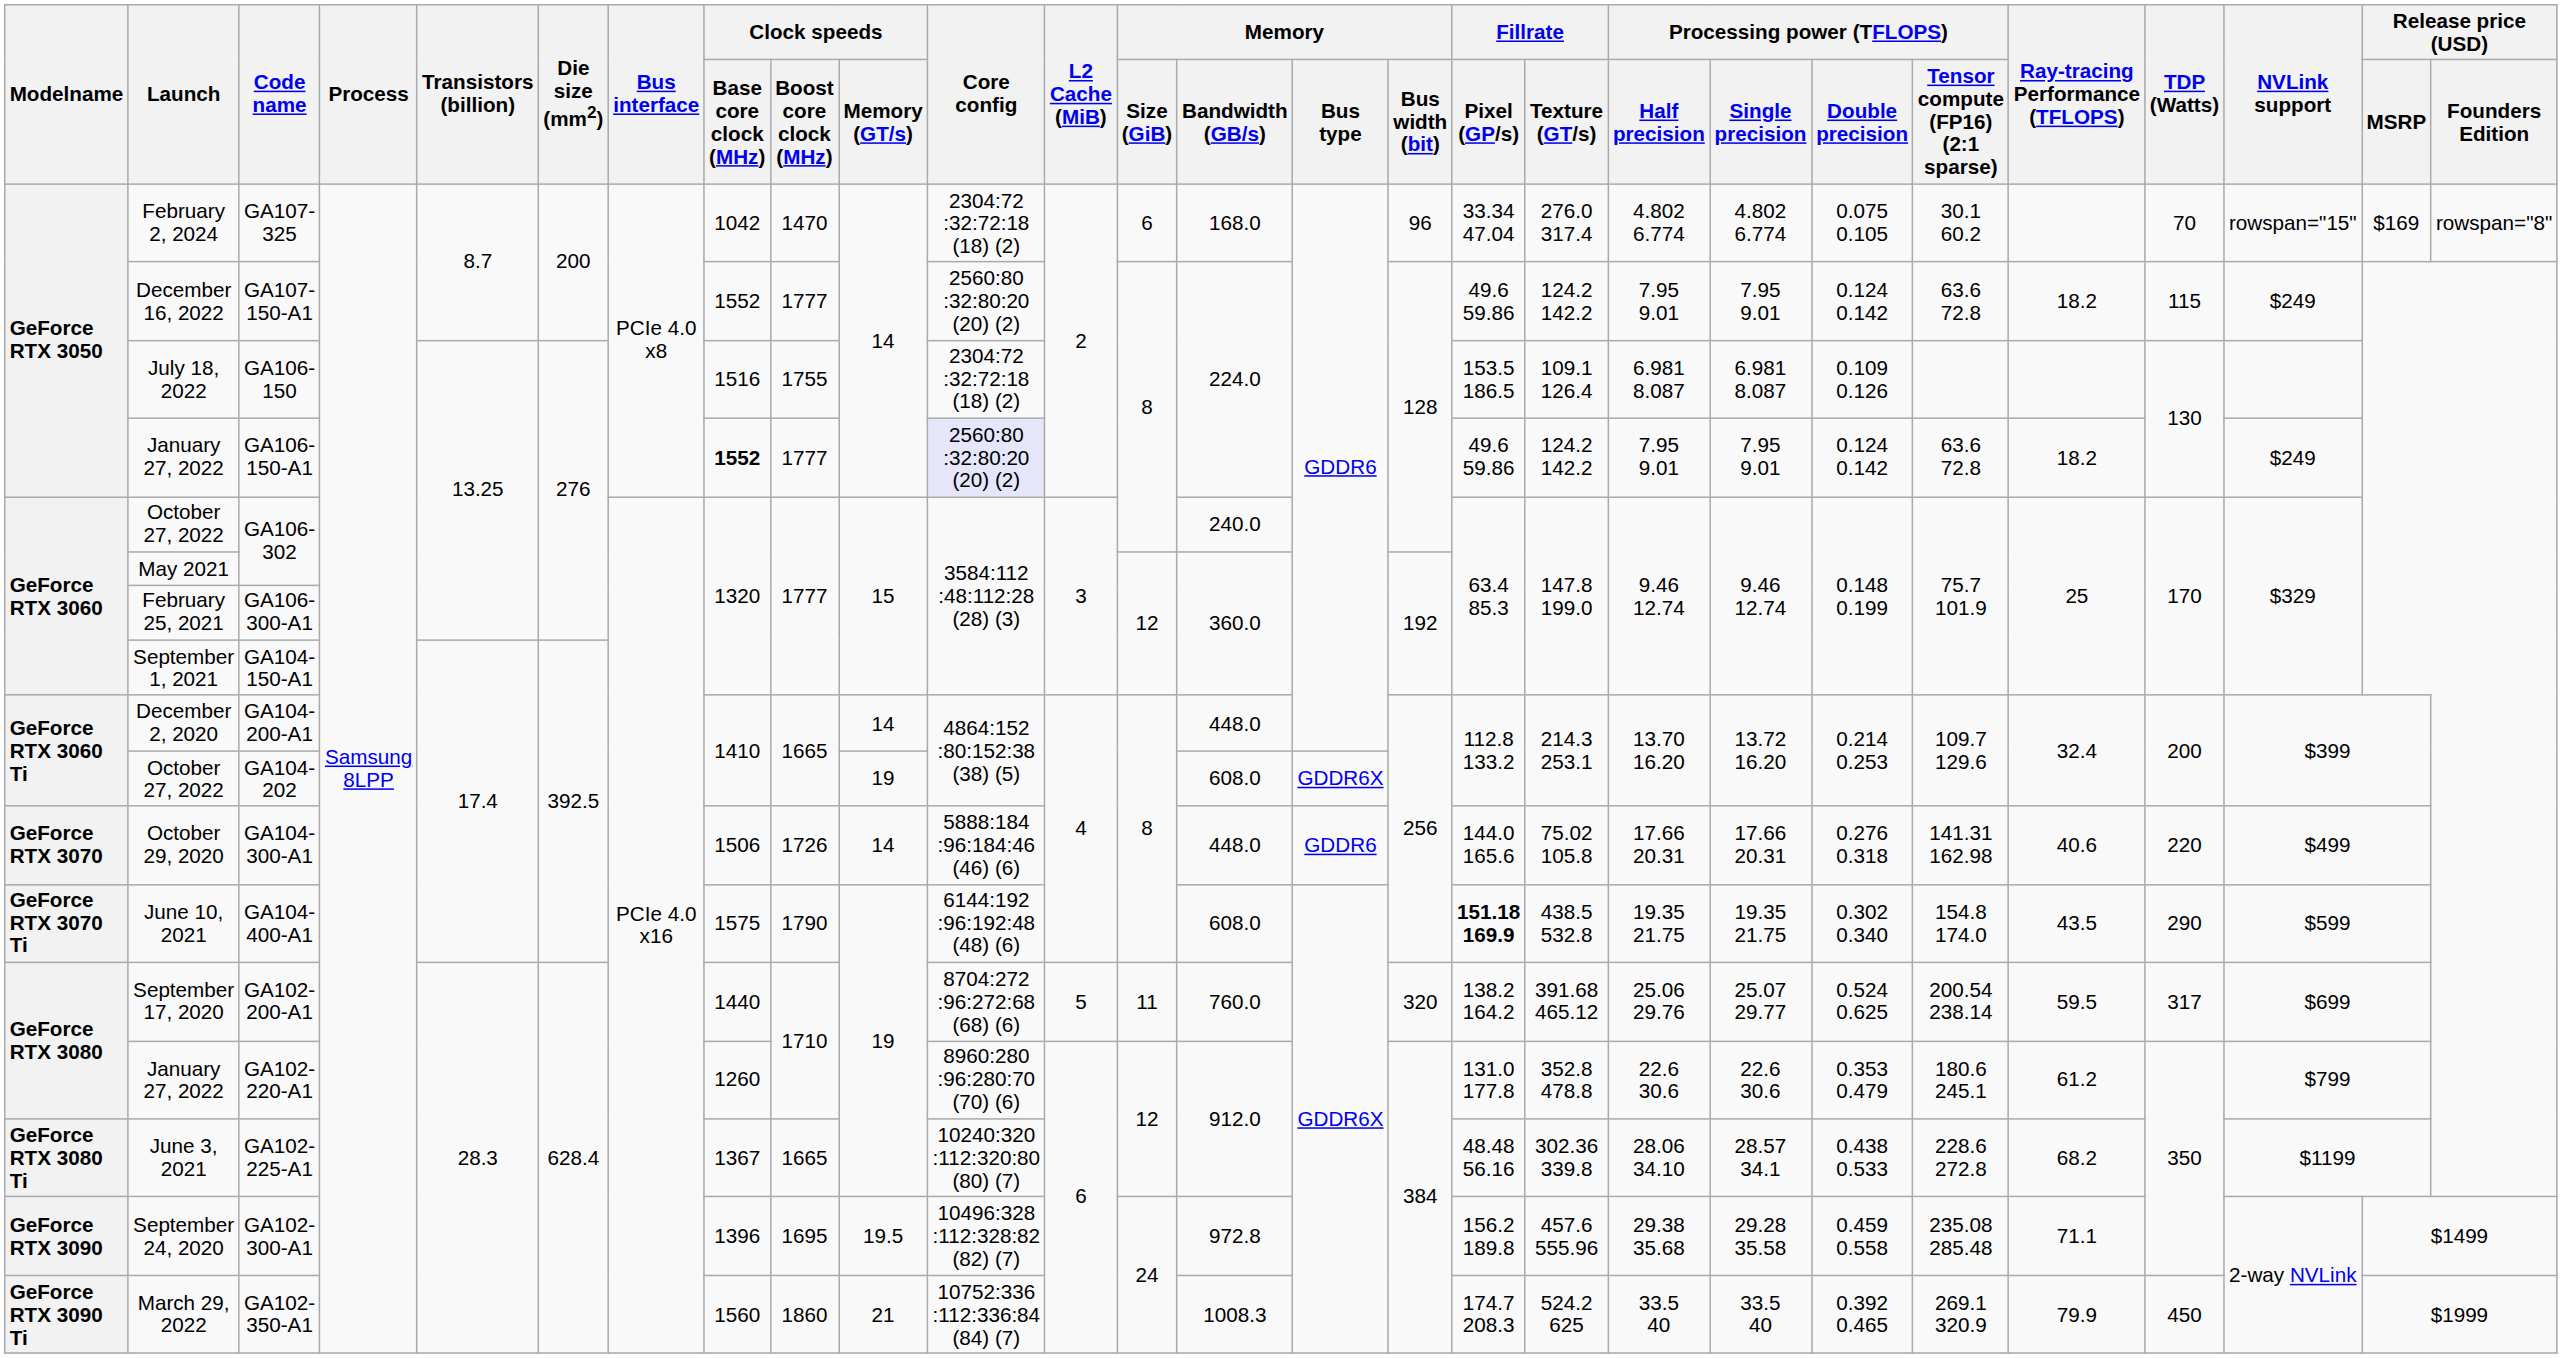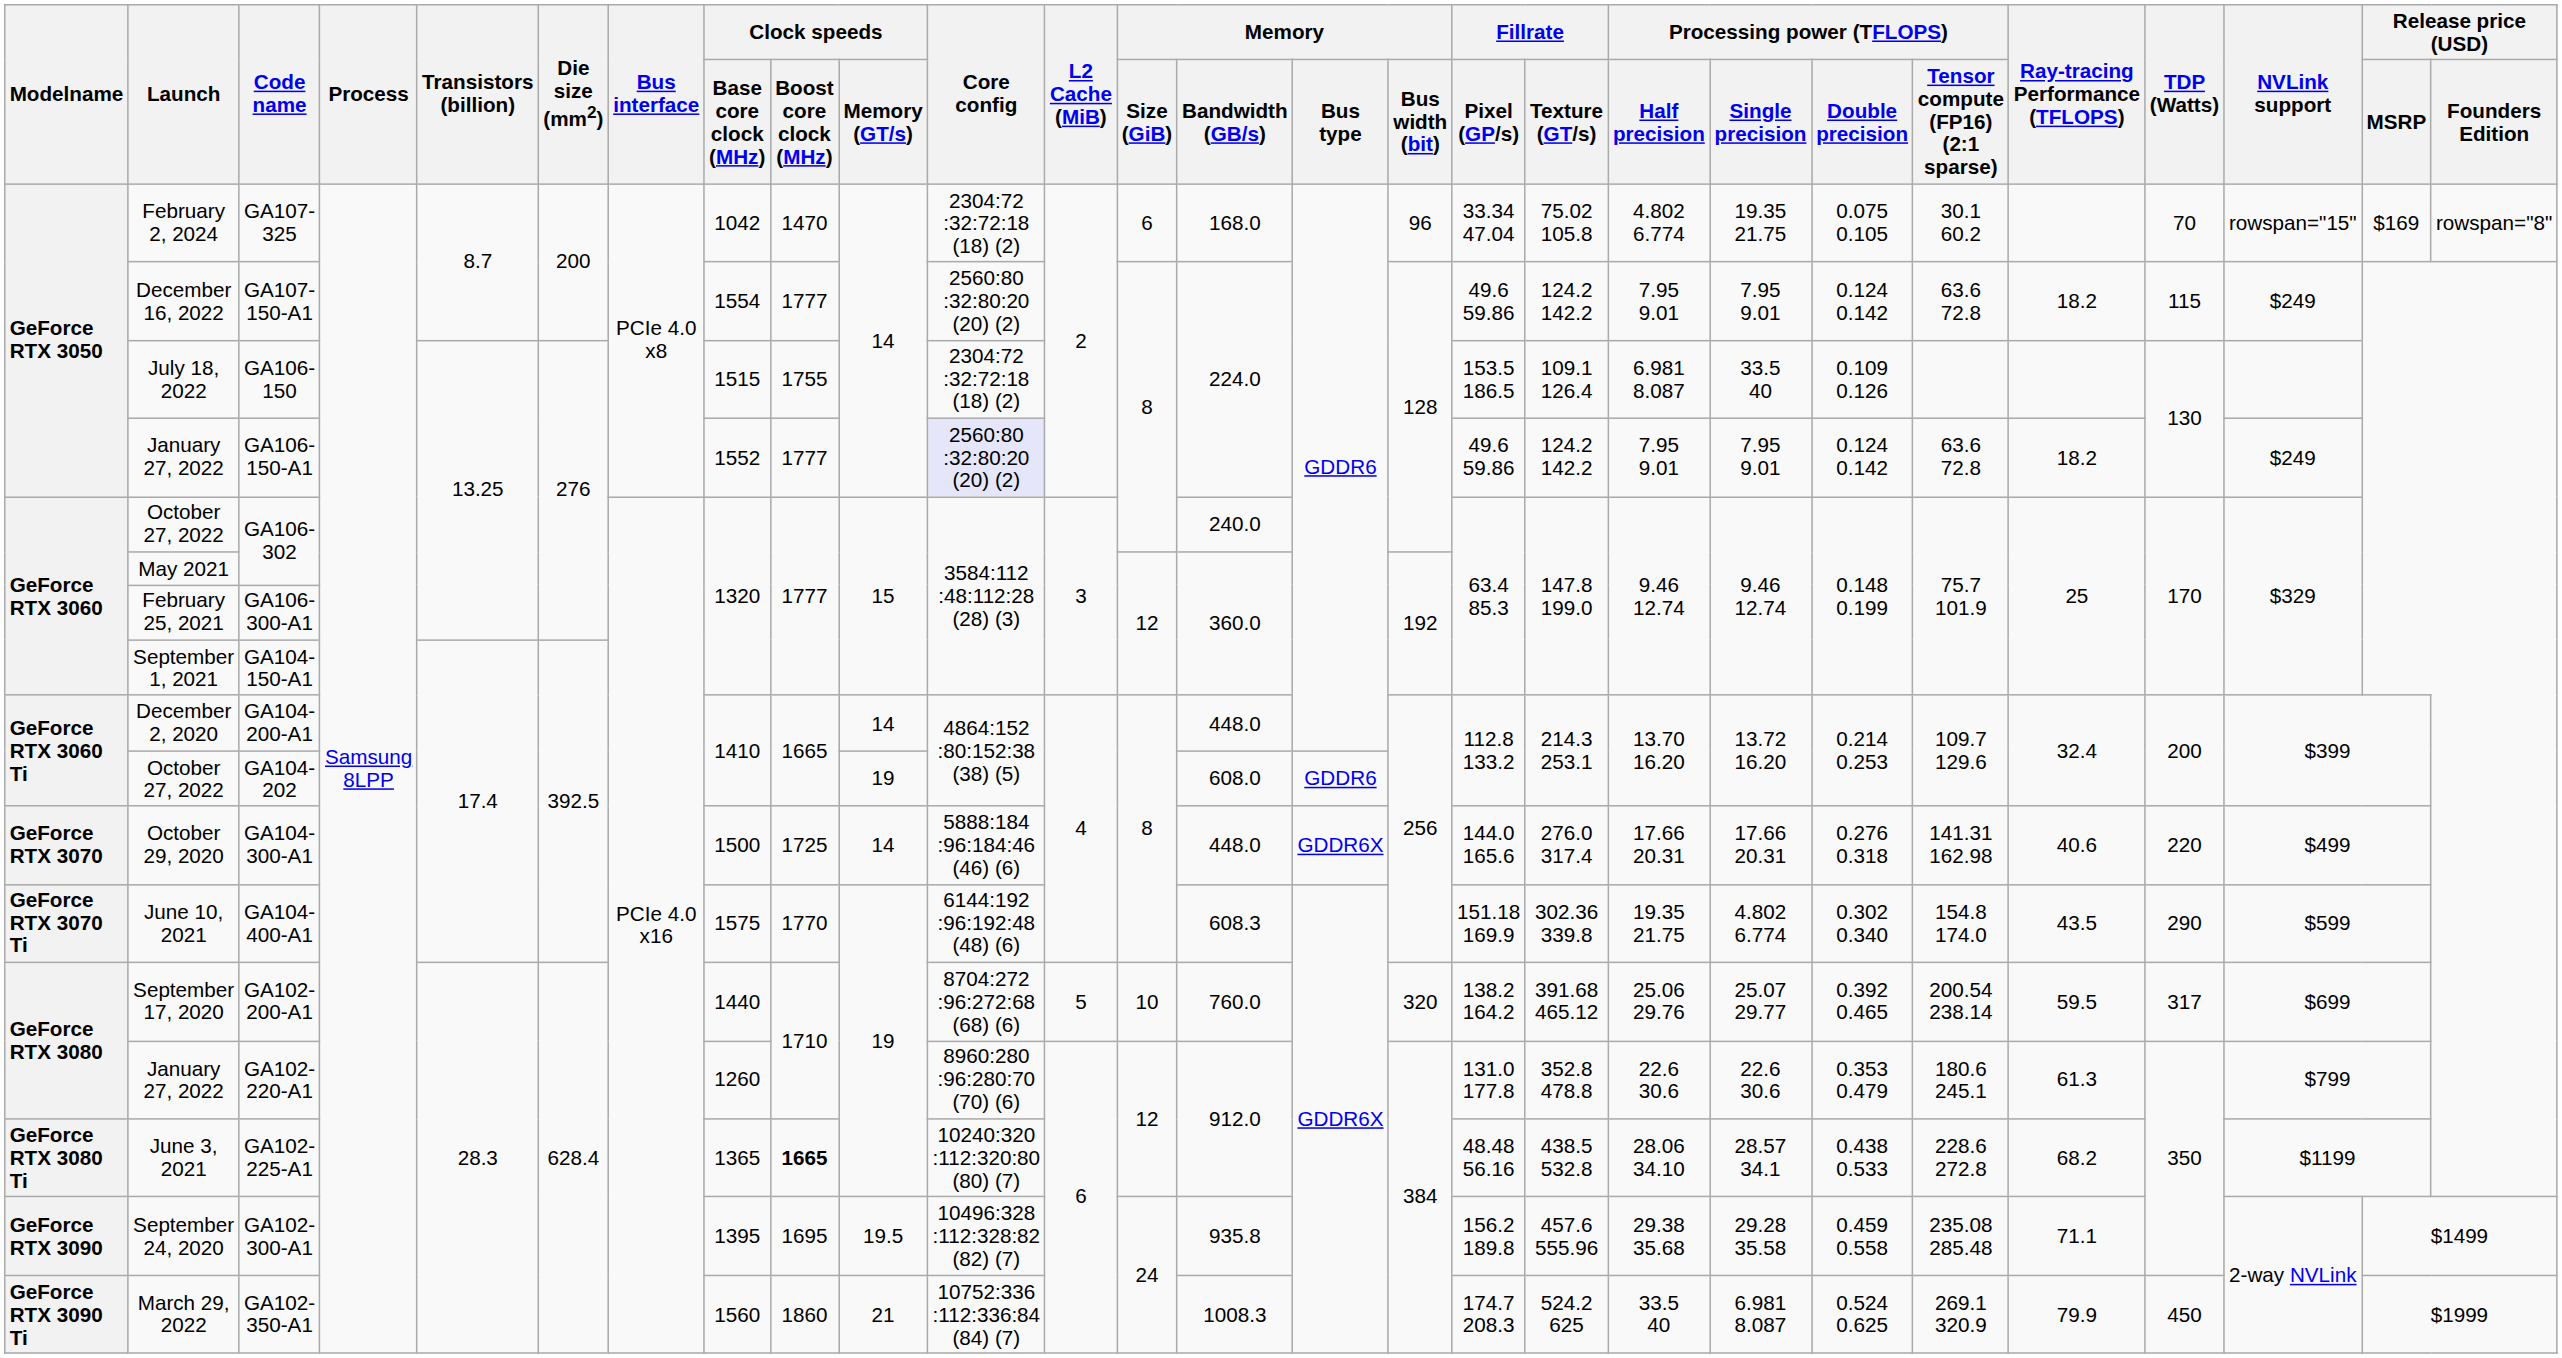(1567, 223) 276.0 317.4 -> (1567, 223) 75.02 105.8
(1760, 223) 4.802 6.774 -> (1760, 223) 19.35 21.75
(737, 301) 1552 -> (737, 301) 1554
(737, 379) 1516 -> (737, 379) 1515
(1760, 379) 6.981 8.087 -> (1760, 379) 33.5 40
(737, 457) bold -> (737, 457) normal
(1340, 778) GDDR6X -> (1340, 778) GDDR6
(737, 845) 1506 -> (737, 845) 1500
(804, 845) 1726 -> (804, 845) 1725
(1340, 845) GDDR6 -> (1340, 845) GDDR6X
(1567, 845) 75.02 105.8 -> (1567, 845) 276.0 317.4
(804, 923) 1790 -> (804, 923) 1770
(1235, 923) 608.0 -> (1235, 923) 608.3
(1489, 923) bold -> (1489, 923) normal
(1567, 923) 438.5 532.8 -> (1567, 923) 302.36 339.8
(1760, 923) 19.35 21.75 -> (1760, 923) 4.802 6.774
(1147, 1001) 11 -> (1147, 1001) 10
(1862, 1001) 0.524 0.625 -> (1862, 1001) 0.392 0.465
(2077, 1079) 61.2 -> (2077, 1079) 61.3
(737, 1158) 1367 -> (737, 1158) 1365
(804, 1158) normal -> (804, 1158) bold
(1567, 1158) 302.36 339.8 -> (1567, 1158) 438.5 532.8
(737, 1236) 1396 -> (737, 1236) 1395
(1235, 1236) 972.8 -> (1235, 1236) 935.8
(1760, 1314) 33.5 40 -> (1760, 1314) 6.981 8.087
(1862, 1314) 0.392 0.465 -> (1862, 1314) 0.524 0.625
